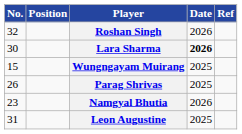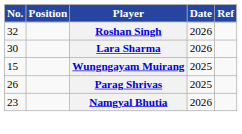(201, 48) bold -> (201, 48) normal
- row: (128, 119)
